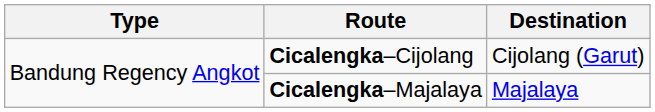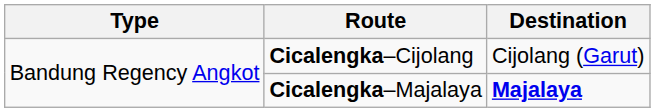(535, 90) normal -> (537, 90) bold
